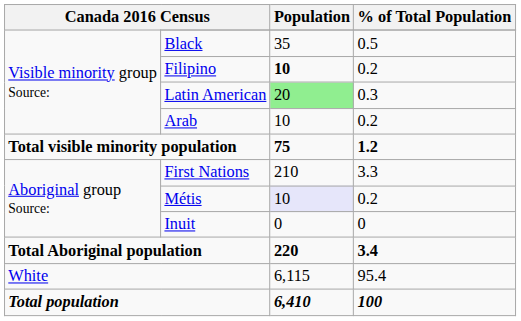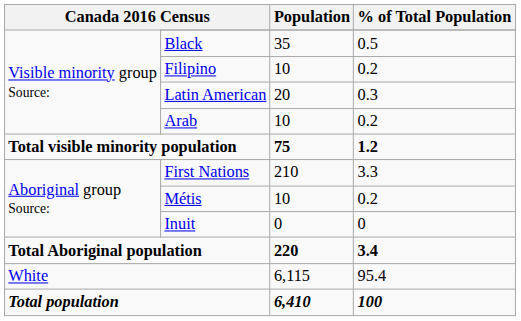(282, 69) bold -> (282, 69) normal
(282, 95) lightgreen background -> (282, 95) no background
(282, 198) lavender background -> (282, 198) no background
